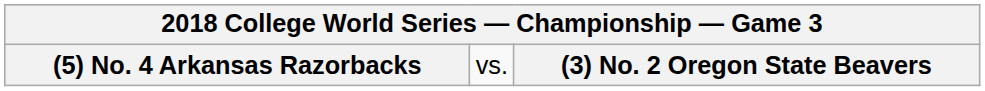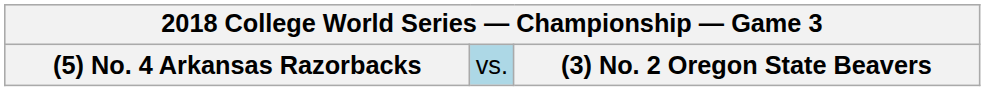(492, 64) no background -> (492, 64) lightblue background
